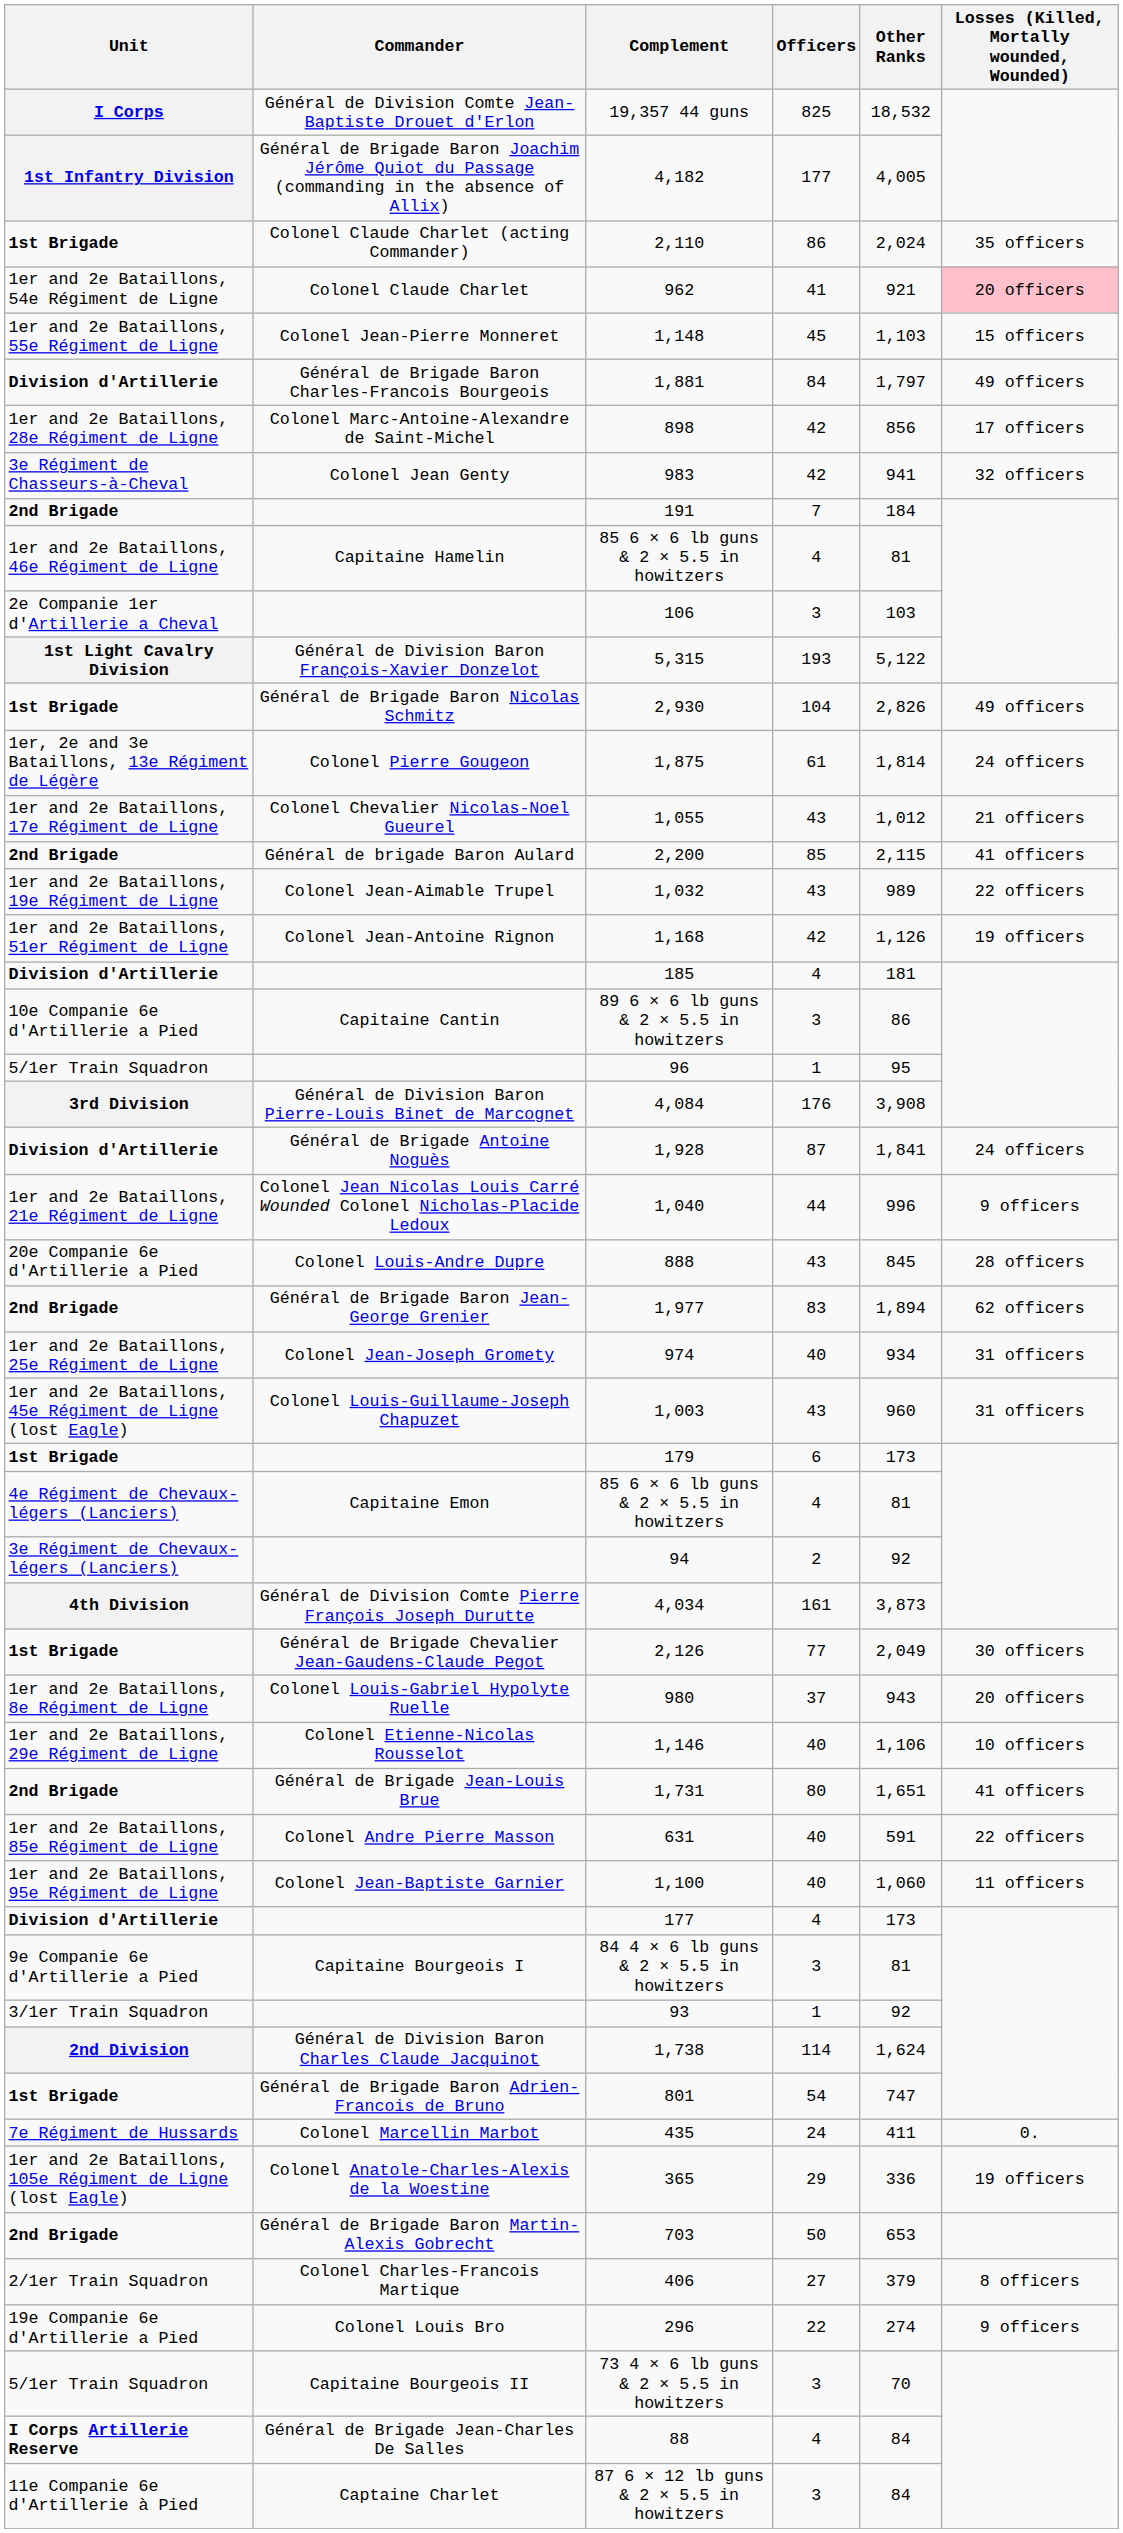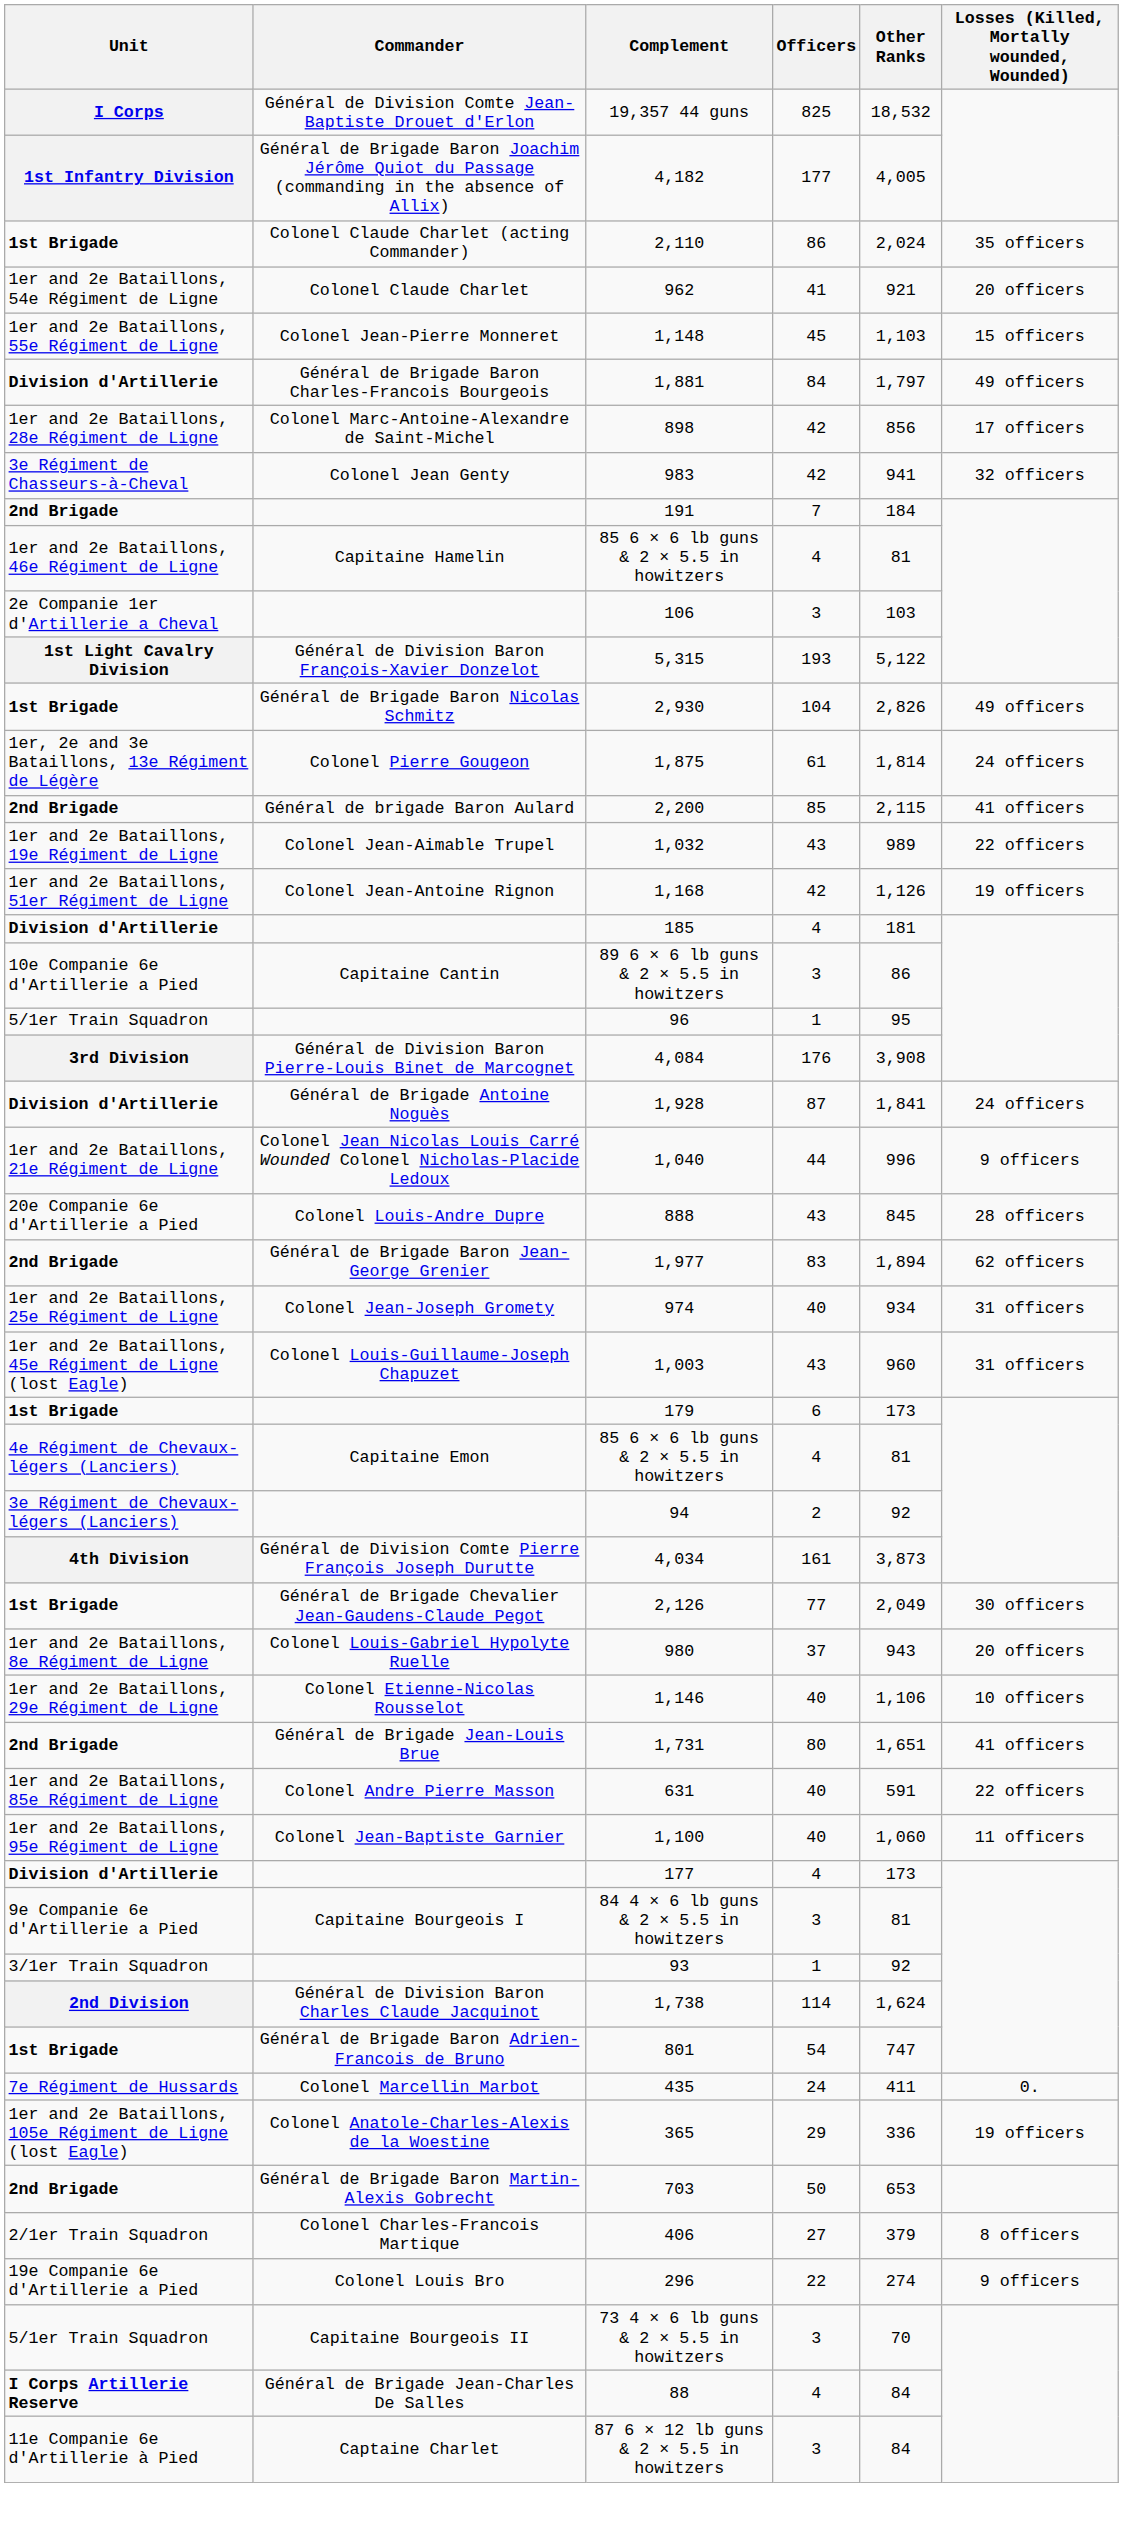(1030, 290) pink background -> (1030, 290) no background
- row: (420, 819)
